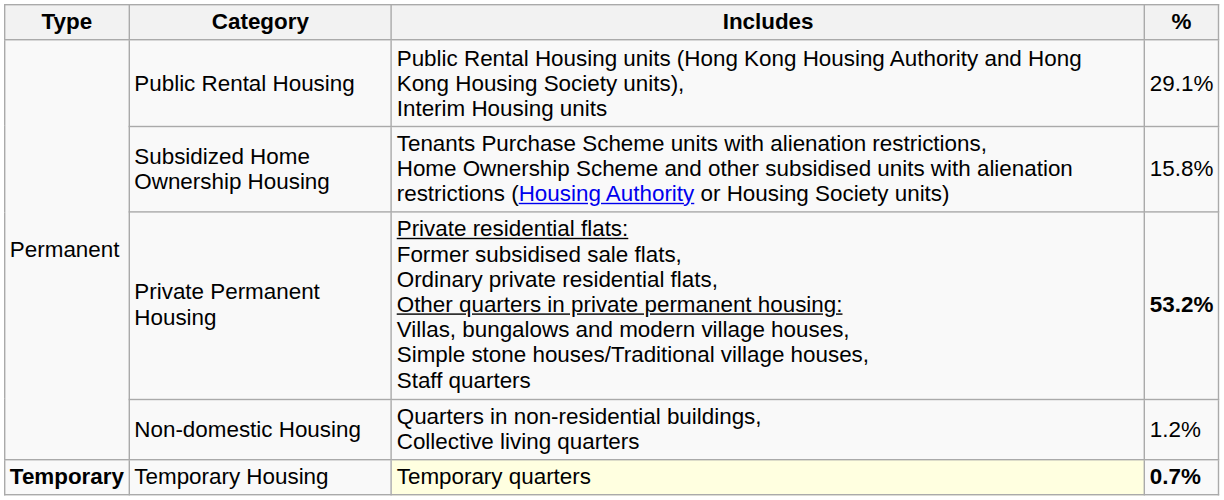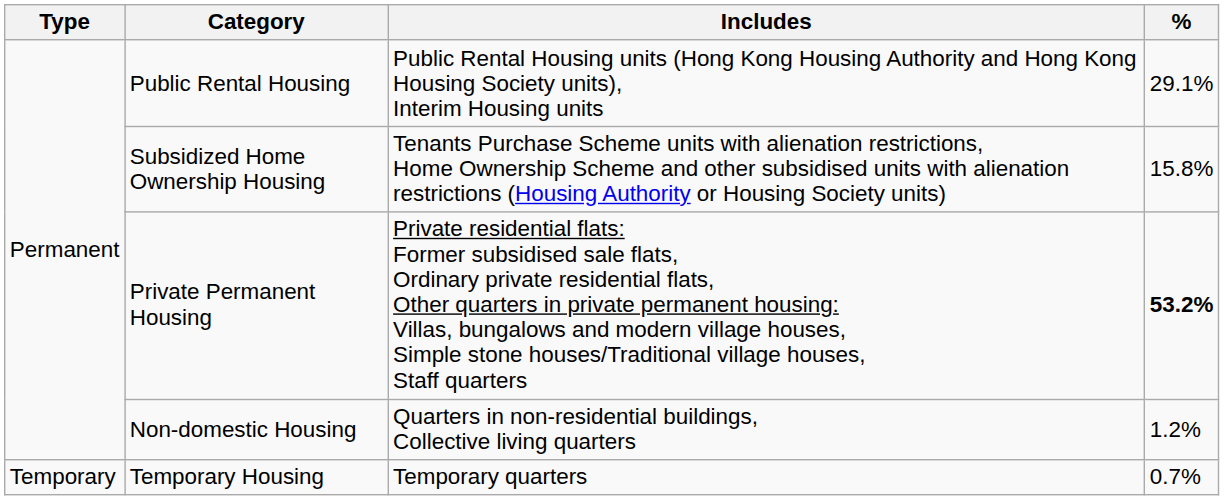(67, 477) bold -> (63, 477) normal
(494, 477) lightyellow background -> (490, 477) no background
(1175, 477) bold -> (1175, 477) normal
